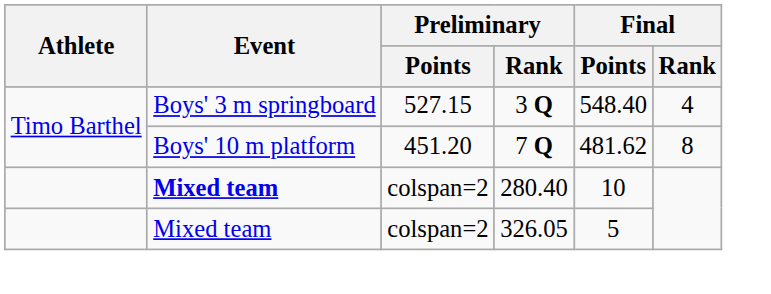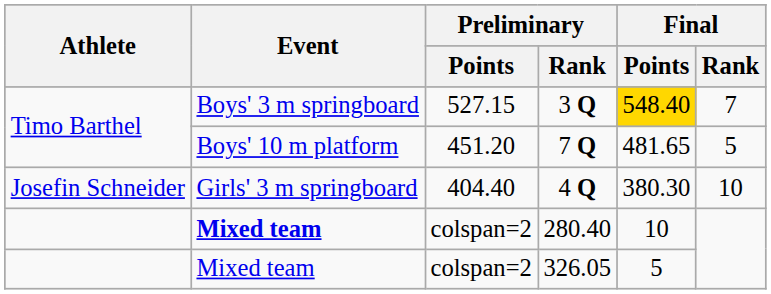(613, 106) no background -> (656, 106) gold background
(687, 106) 4 -> (731, 106) 7
(613, 147) 481.62 -> (656, 147) 481.65
(687, 147) 8 -> (731, 147) 5
+ row: (577, 187)
